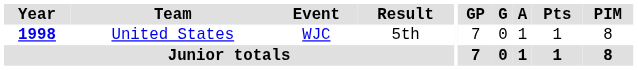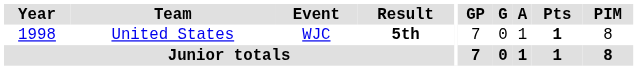(37, 35) bold -> (37, 35) normal
(406, 35) normal -> (406, 35) bold
(557, 35) normal -> (557, 35) bold
